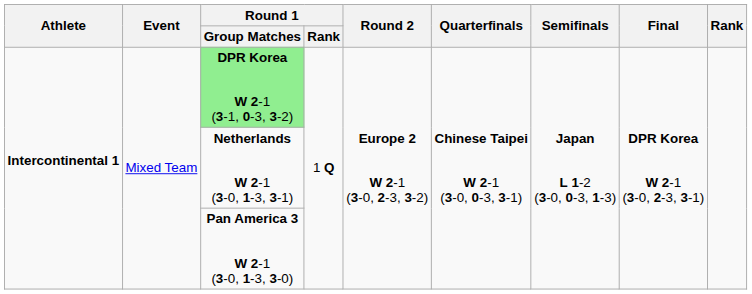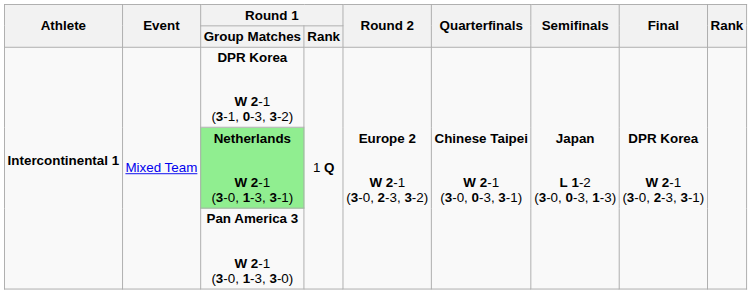(252, 88) lightgreen background -> (252, 88) no background
(252, 168) no background -> (252, 168) lightgreen background
